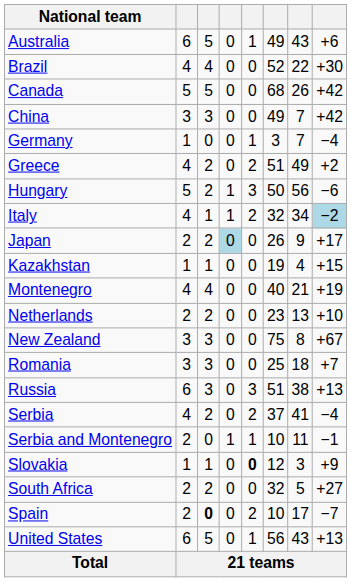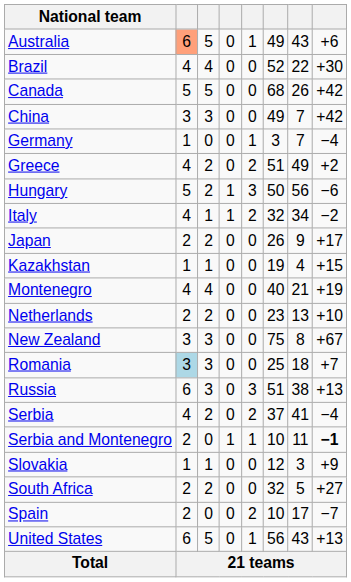(187, 41) no background -> (187, 41) lightsalmon background
(330, 215) lightblue background -> (330, 215) no background
(230, 240) lightblue background -> (230, 240) no background
(187, 365) no background -> (187, 365) lightblue background
(330, 439) normal -> (330, 439) bold
(252, 464) bold -> (252, 464) normal
(208, 514) bold -> (208, 514) normal
